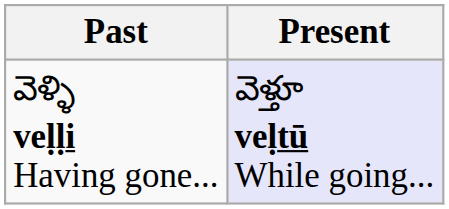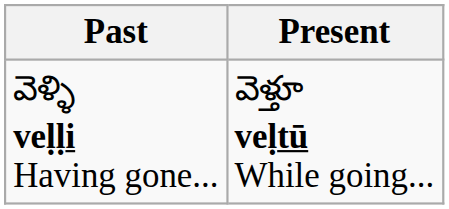(334, 131) lavender background -> (334, 131) no background
